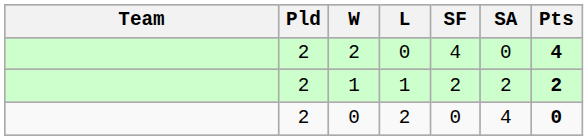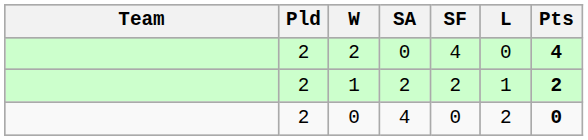columns swapped: (405, 21) <-> (506, 21)
